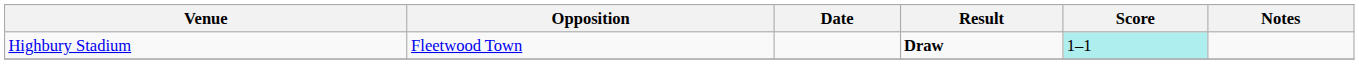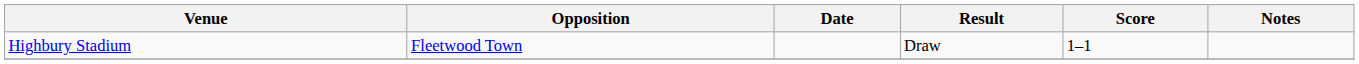(924, 45) bold -> (922, 45) normal
(1079, 45) paleturquoise background -> (1079, 45) no background
